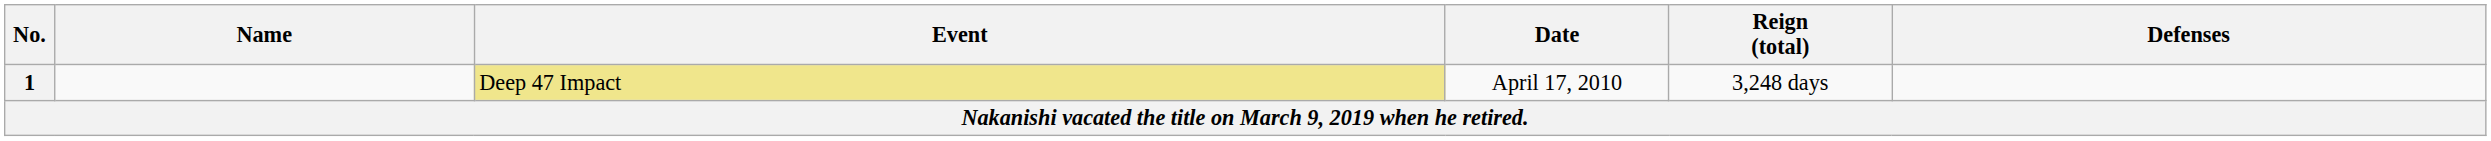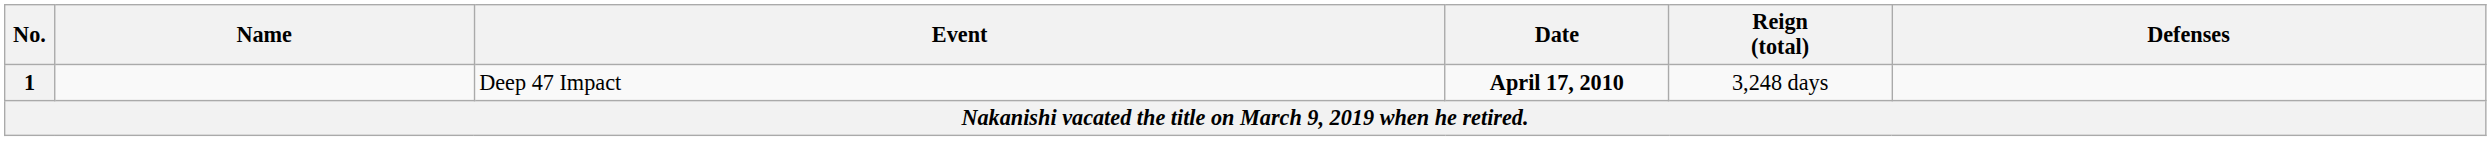(550, 82) khaki background -> (550, 82) no background
(1557, 82) normal -> (1557, 82) bold
